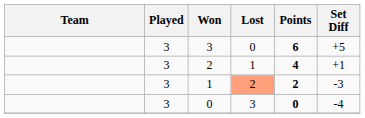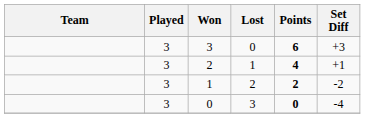(339, 46) +5 -> (339, 46) +3
(252, 84) lightsalmon background -> (252, 84) no background
(339, 84) -3 -> (339, 84) -2
